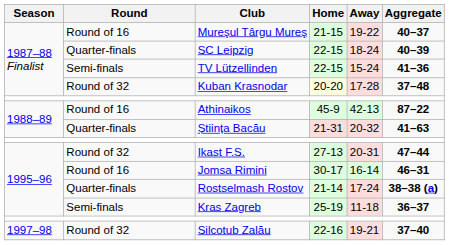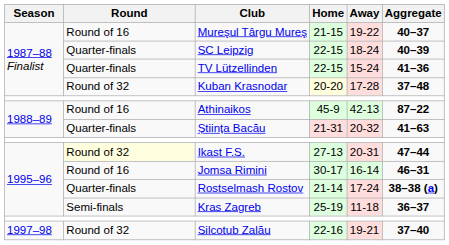(95, 68) Semi-finals -> (101, 68) Quarter-finals
(98, 152) no background -> (98, 152) lightyellow background
